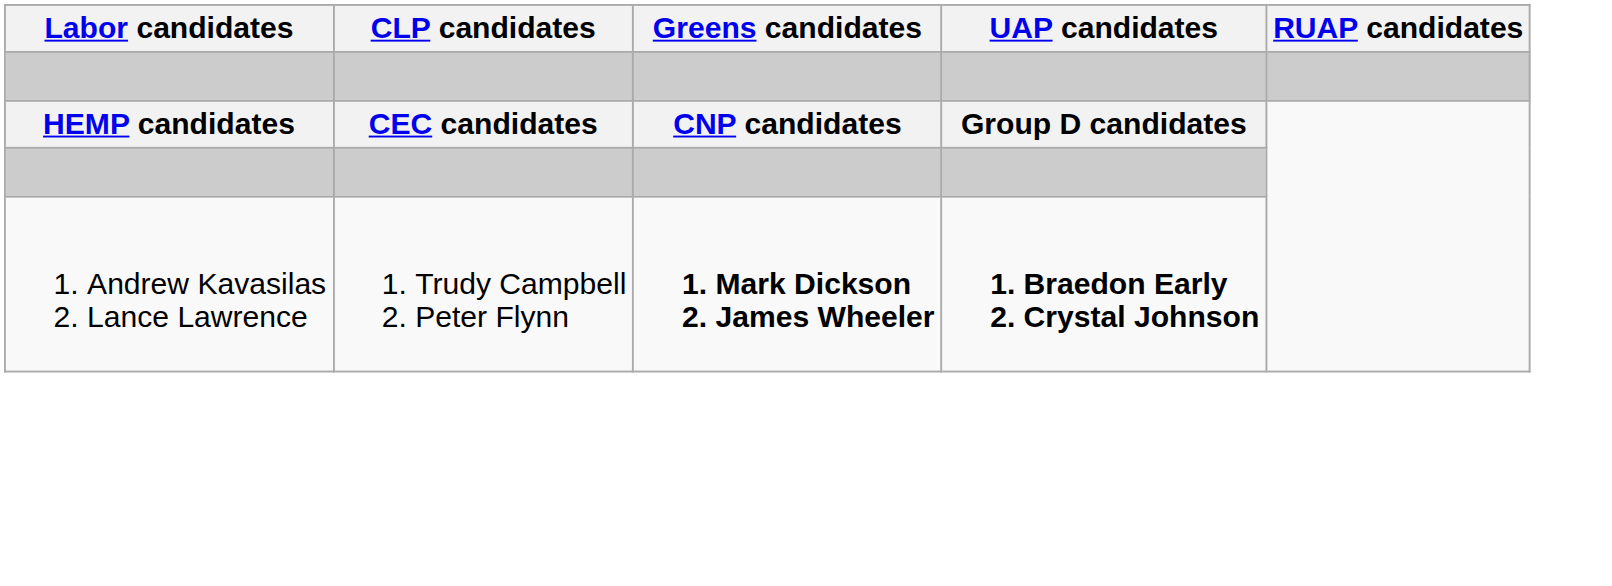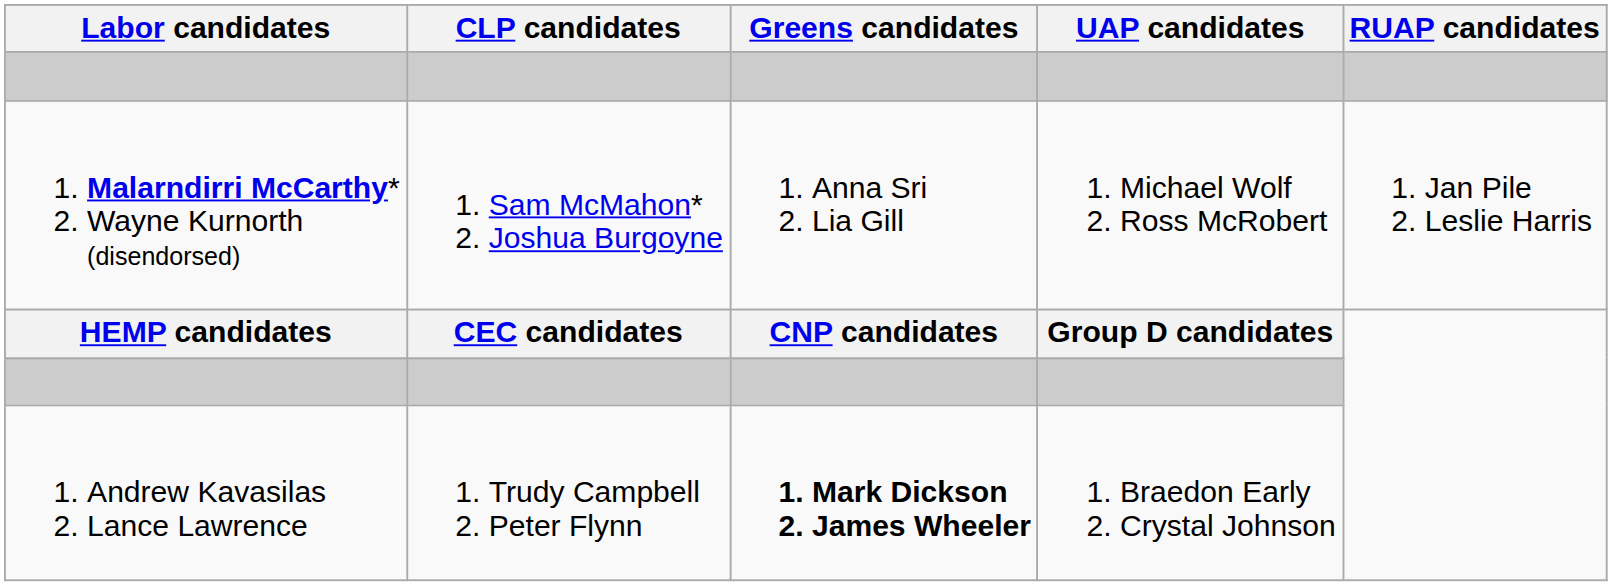+ row: (206, 222)
(1104, 300) bold -> (1190, 510) normal
